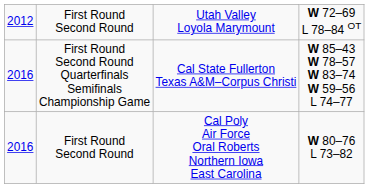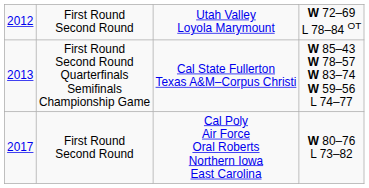(20, 75) 2016 -> (20, 75) 2013
(20, 147) 2016 -> (20, 147) 2017
